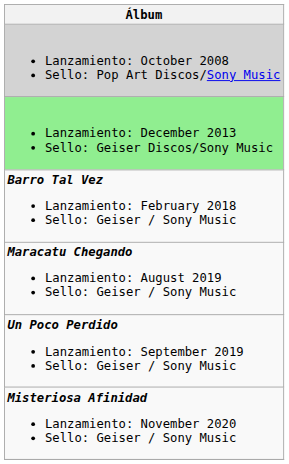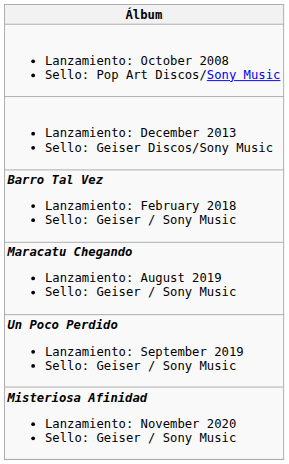(144, 68) lightgrey background -> (144, 68) no background
(144, 140) lightgreen background -> (144, 140) no background
